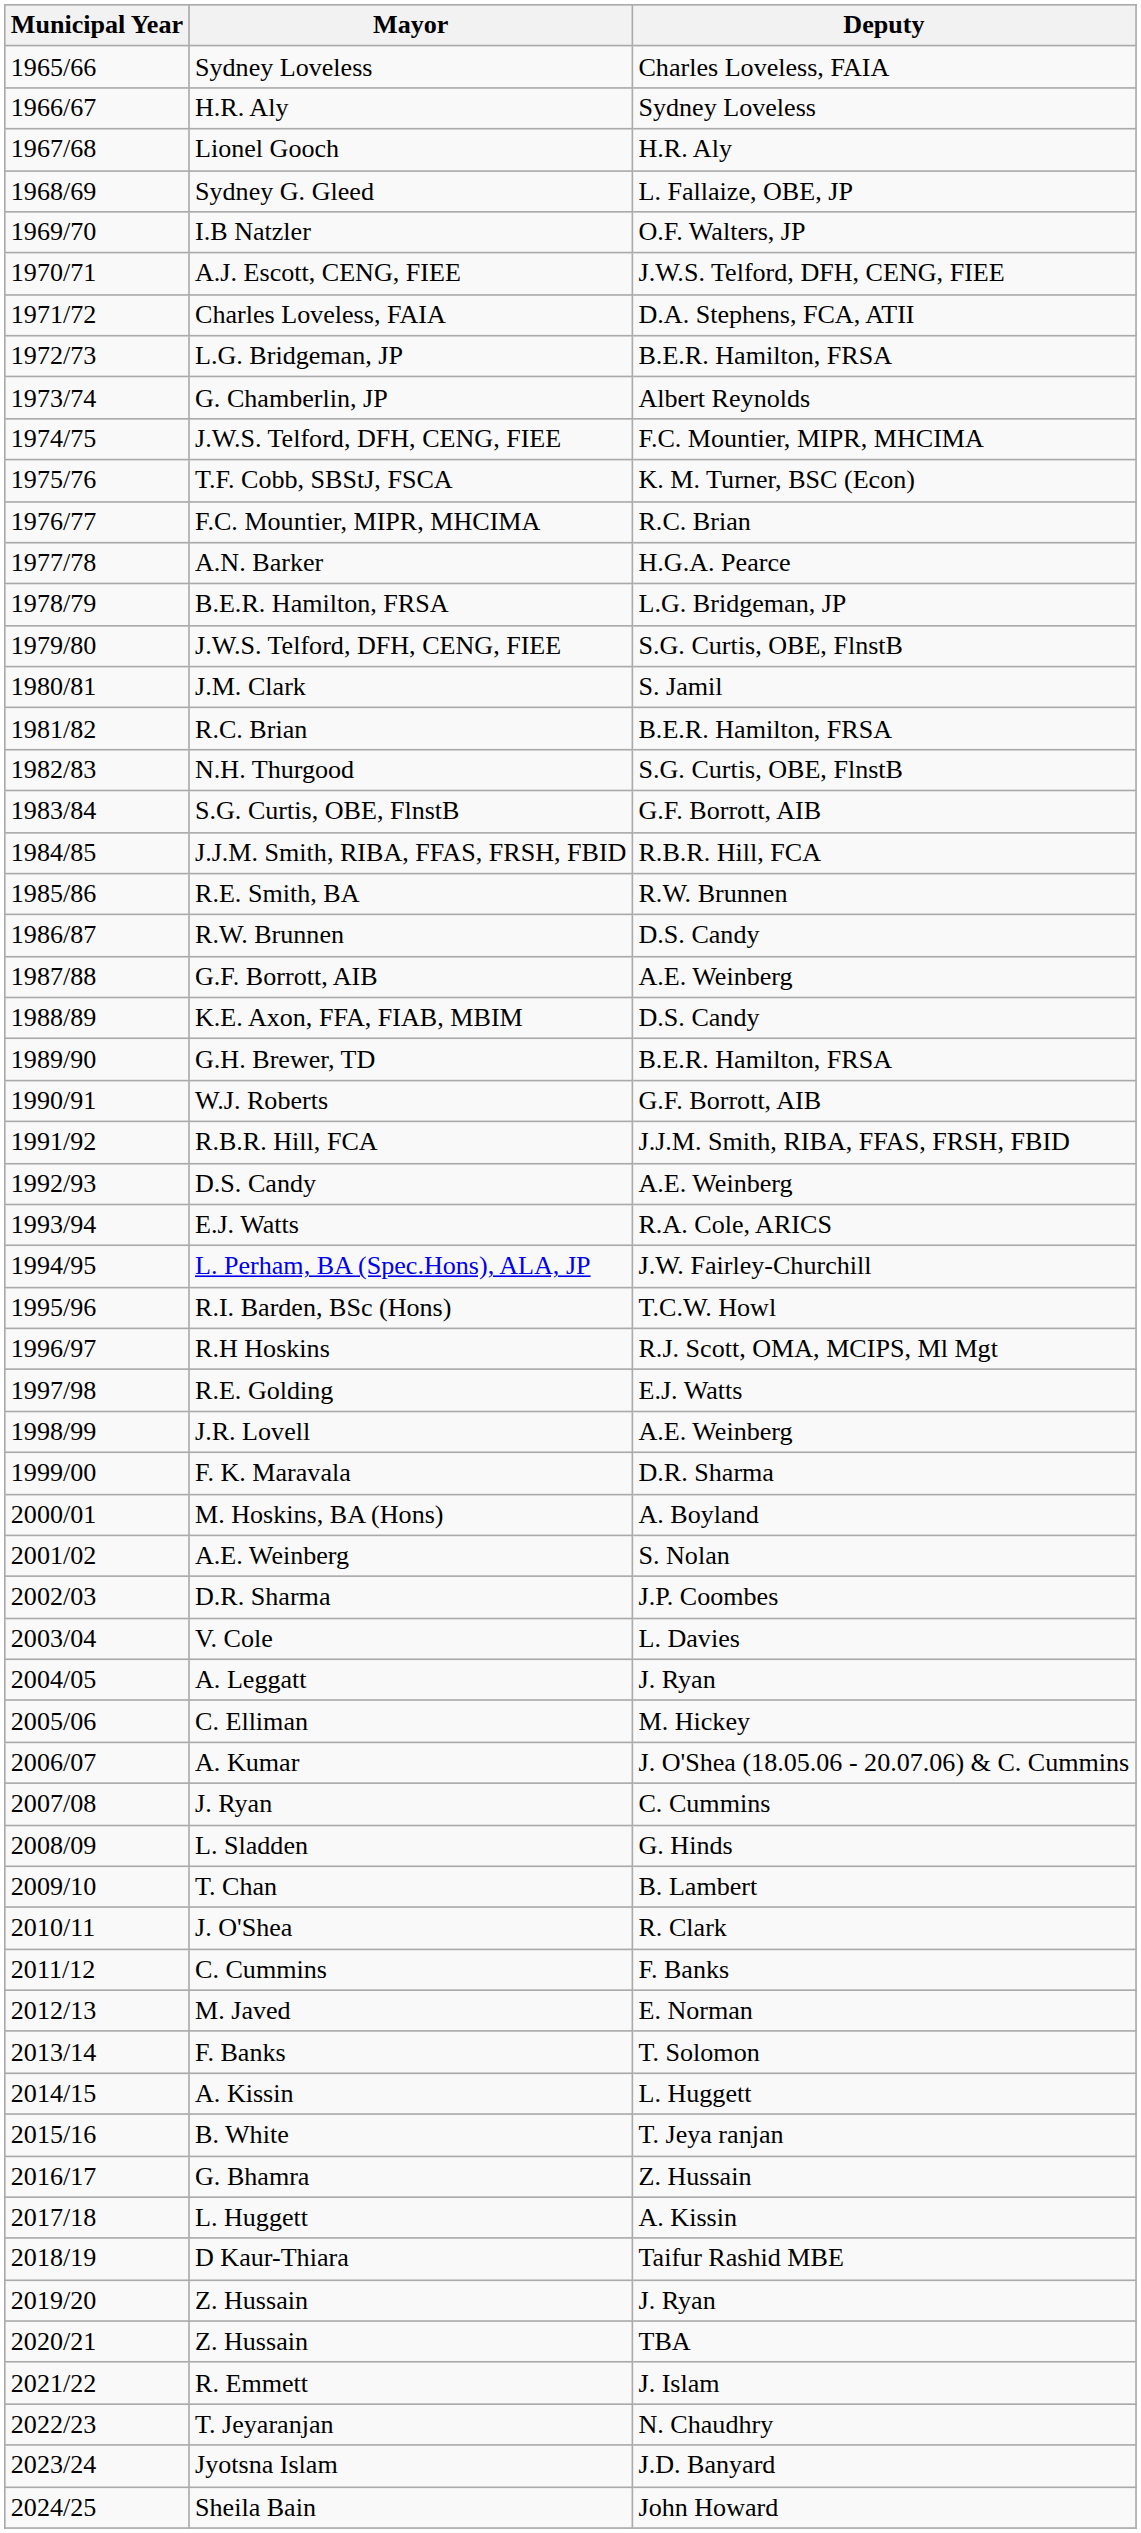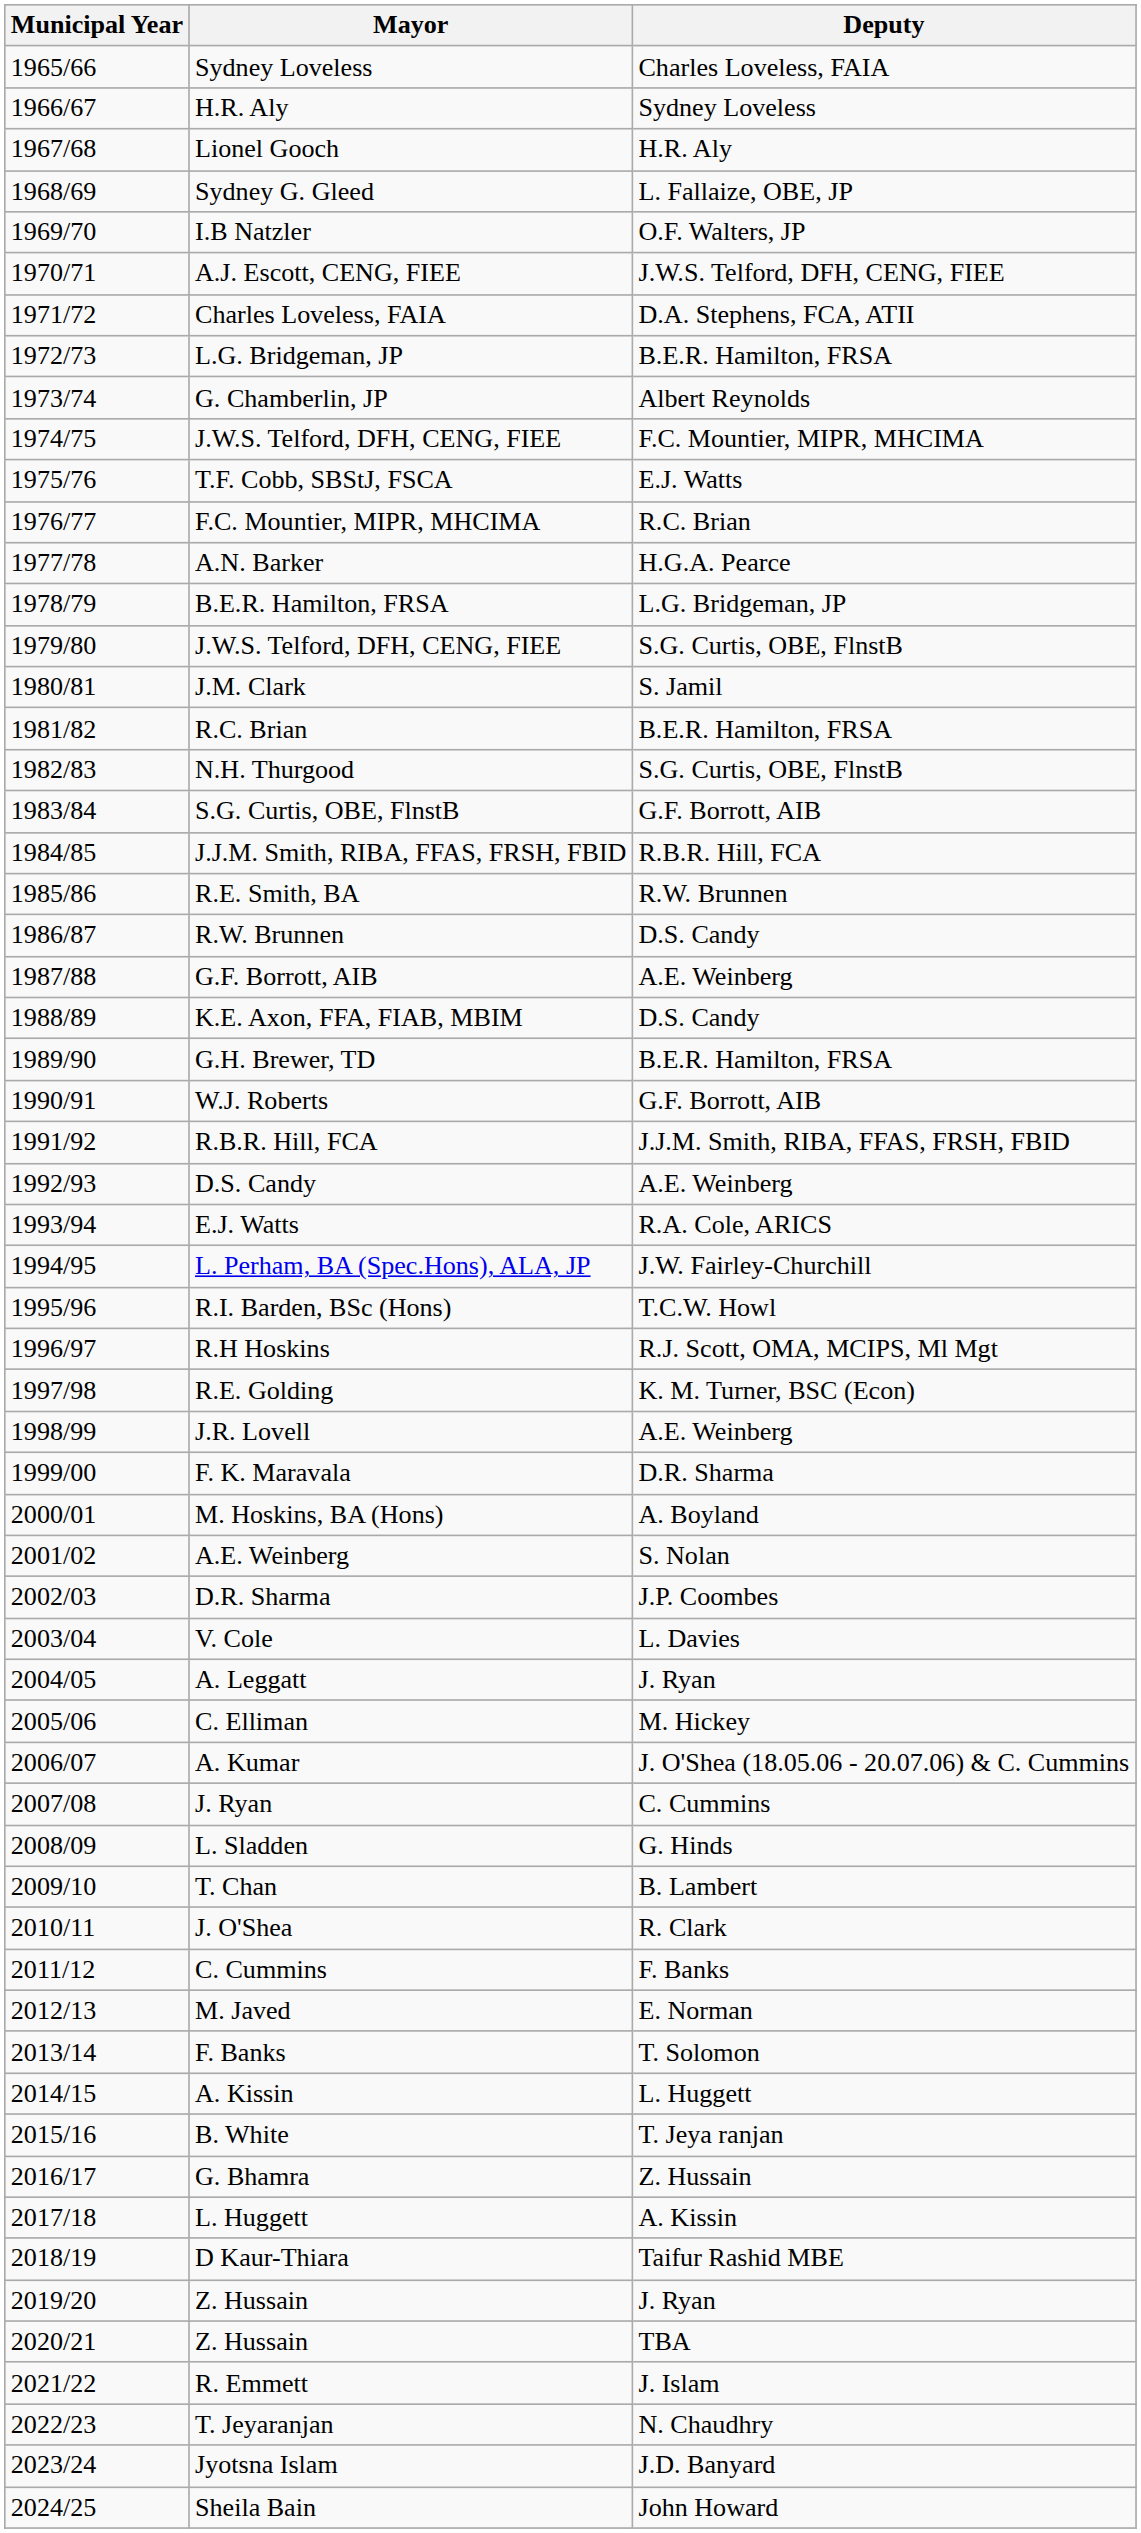(777, 480) K. M. Turner, BSC (Econ) -> (690, 480) E.J. Watts
(690, 1390) E.J. Watts -> (777, 1390) K. M. Turner, BSC (Econ)
